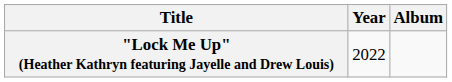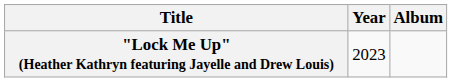(369, 53) 2022 -> (369, 53) 2023
